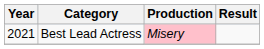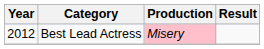(21, 34) 2021 -> (21, 34) 2012
